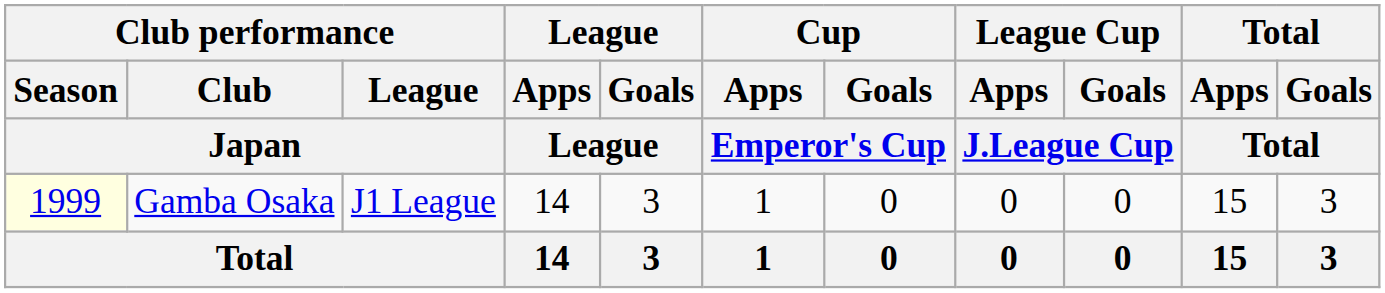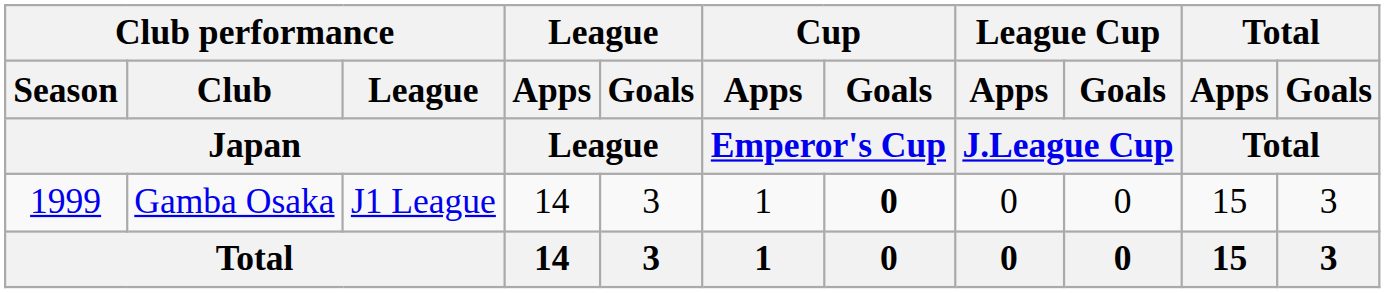(66, 201) lightyellow background -> (66, 201) no background
(889, 201) normal -> (889, 201) bold
